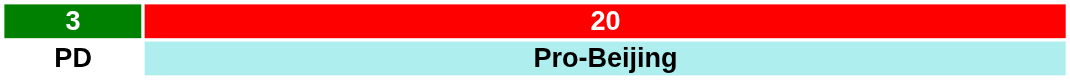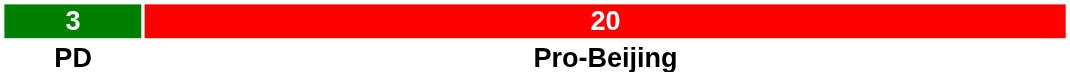(605, 58) paleturquoise background -> (605, 58) no background
